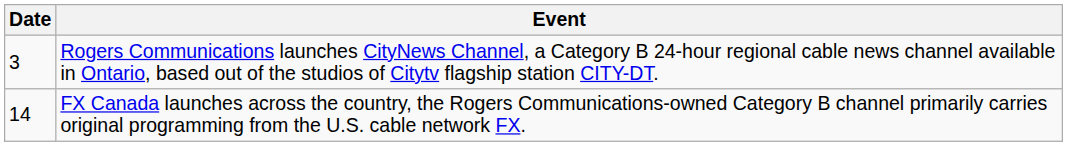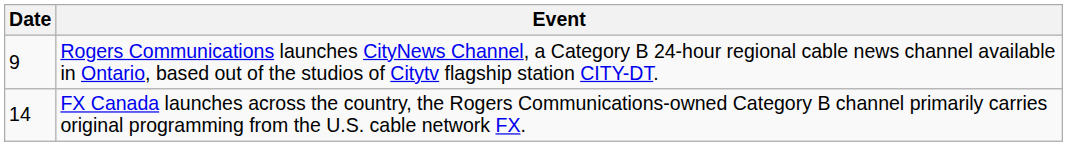(15, 61) 3 -> (15, 61) 9
